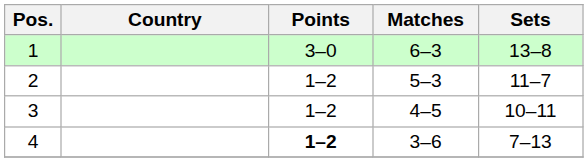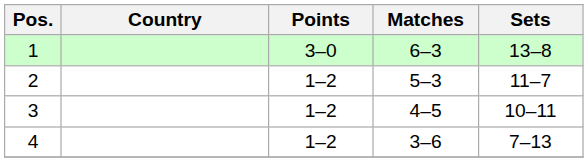(321, 141) bold -> (321, 141) normal
